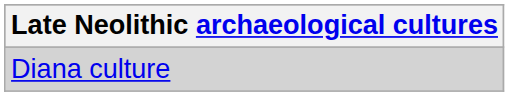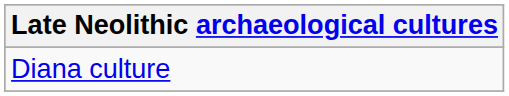(91, 68) lightgrey background -> (91, 68) no background
